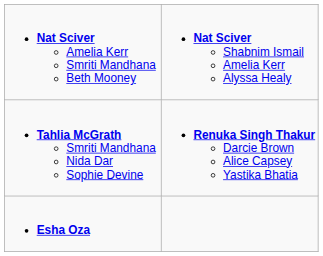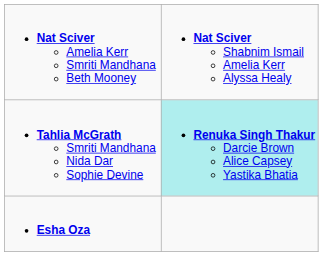(240, 155) no background -> (240, 155) paleturquoise background
